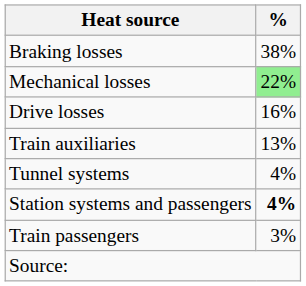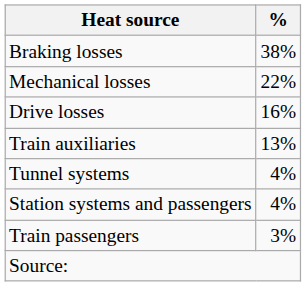(278, 81) lightgreen background -> (278, 81) no background
(281, 204) bold -> (283, 204) normal
